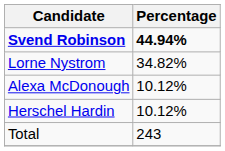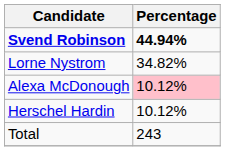(162, 87) no background -> (162, 87) pink background
